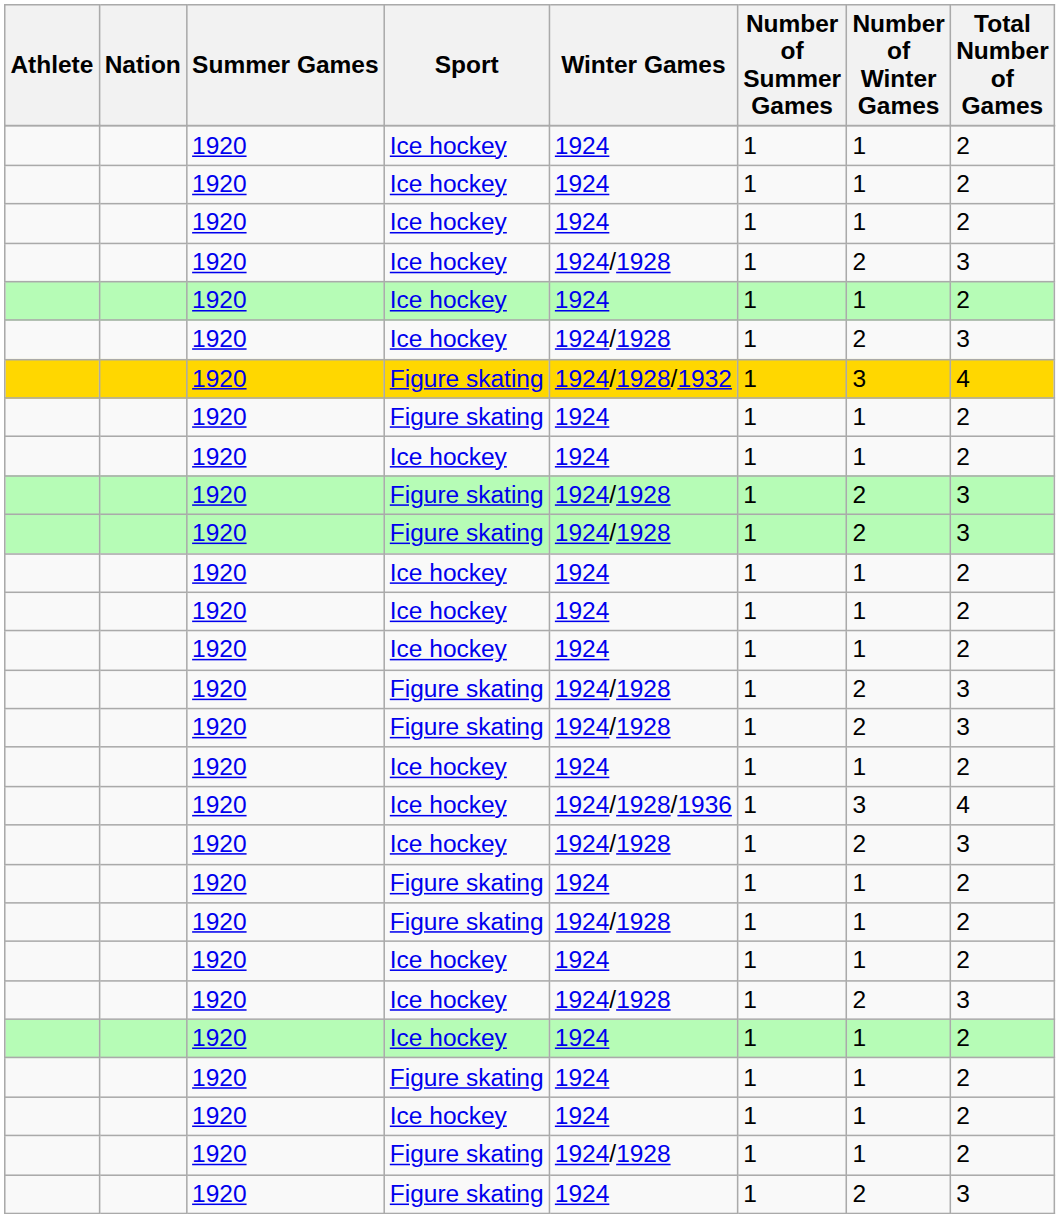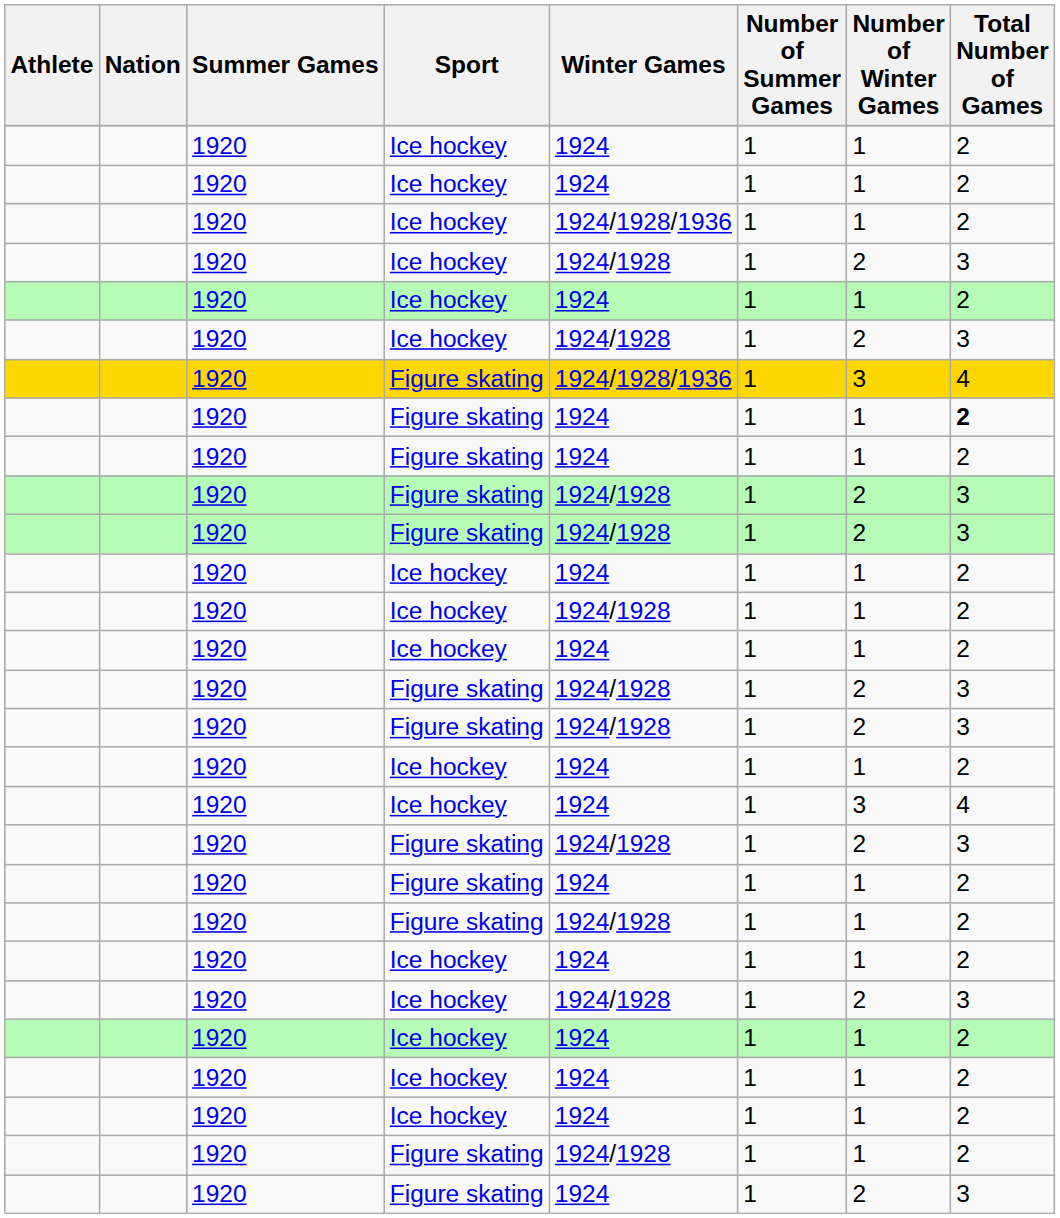(582, 223) 1924 -> (643, 223) 1924/1928/1936
(643, 378) 1924/1928/1932 -> (643, 378) 1924/1928/1936
(963, 417) normal -> (963, 417) bold
(448, 455) Ice hockey -> (467, 455) Figure skating
(582, 611) 1924 -> (613, 611) 1924/1928
(643, 805) 1924/1928/1936 -> (582, 805) 1924
(448, 844) Ice hockey -> (467, 844) Figure skating
(467, 1077) Figure skating -> (448, 1077) Ice hockey
